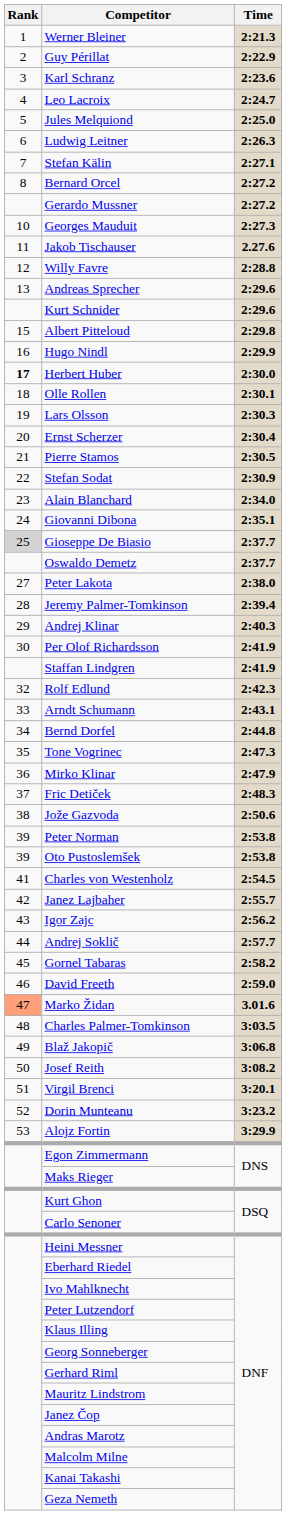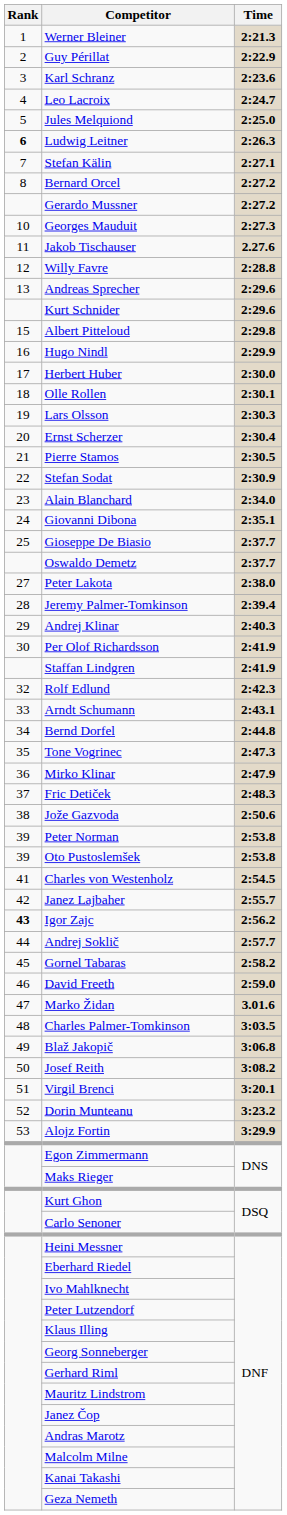(23, 141) normal -> (23, 141) bold
(23, 373) bold -> (23, 373) normal
(23, 541) lightgrey background -> (23, 541) no background
(23, 920) normal -> (23, 920) bold
(23, 1004) lightsalmon background -> (23, 1004) no background
